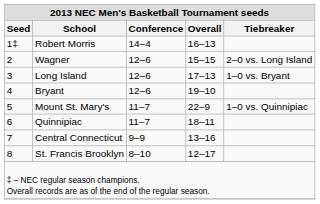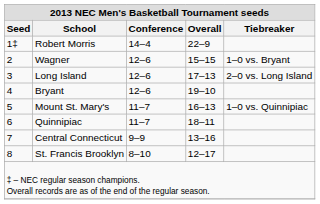(202, 44) 16–13 -> (199, 44) 22–9
(269, 60) 2–0 vs. Long Island -> (258, 60) 1–0 vs. Bryant
(258, 75) 1–0 vs. Bryant -> (269, 75) 2–0 vs. Long Island
(199, 107) 22–9 -> (202, 107) 16–13
